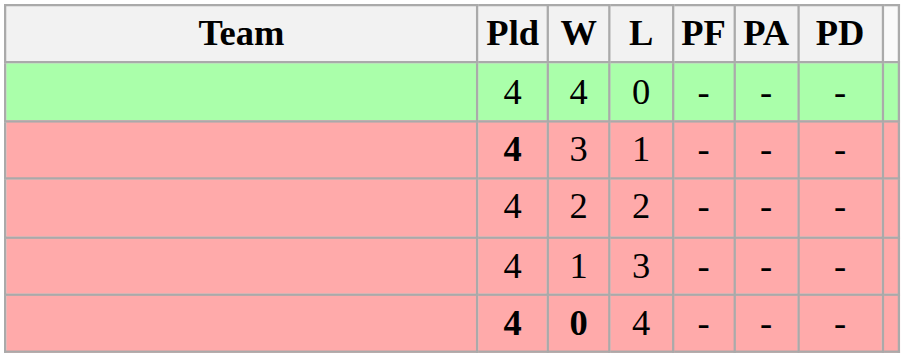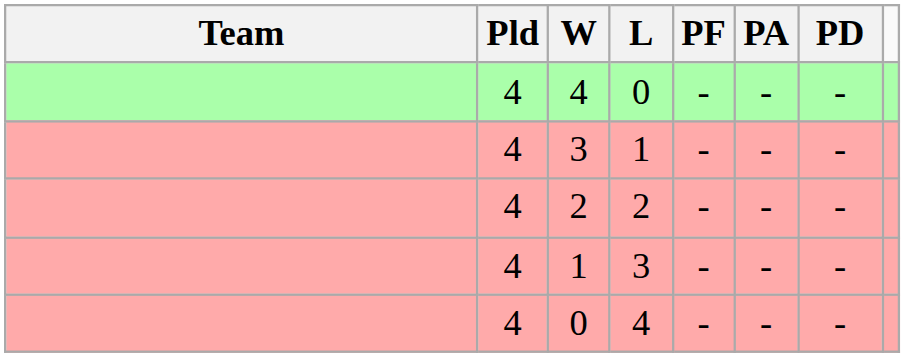(513, 149) bold -> (513, 149) normal
(513, 322) bold -> (513, 322) normal
(579, 322) bold -> (579, 322) normal
